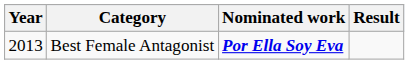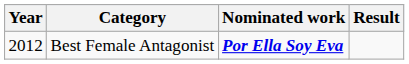(26, 45) 2013 -> (26, 45) 2012
